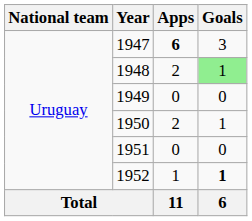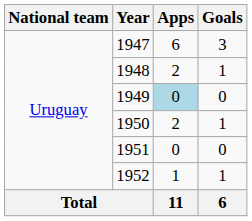(176, 44) bold -> (176, 44) normal
(222, 70) lightgreen background -> (222, 70) no background
(176, 96) no background -> (176, 96) lightblue background
(222, 176) bold -> (222, 176) normal
